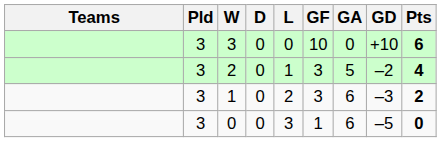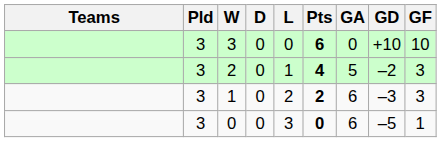columns swapped: (318, 17) <-> (419, 17)
